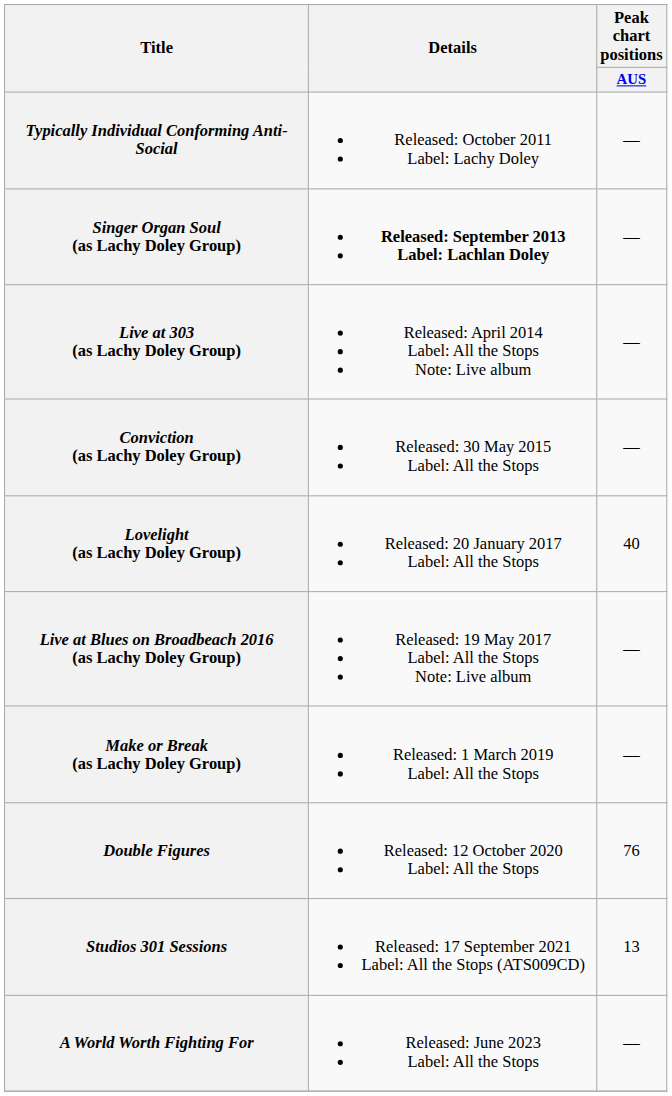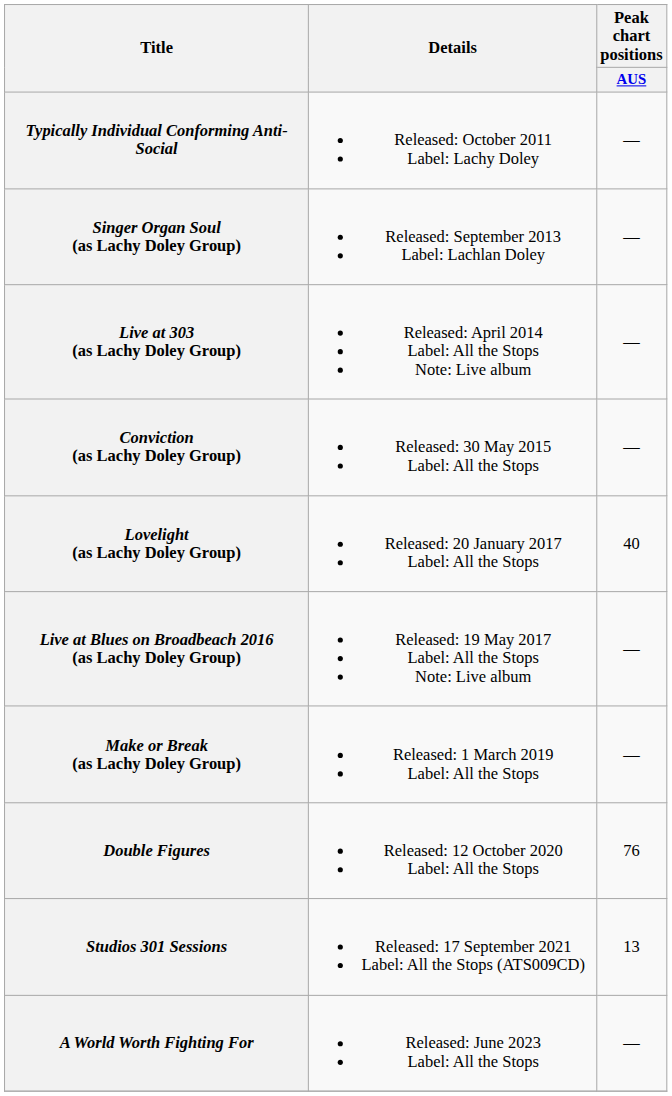(453, 246) bold -> (453, 246) normal
